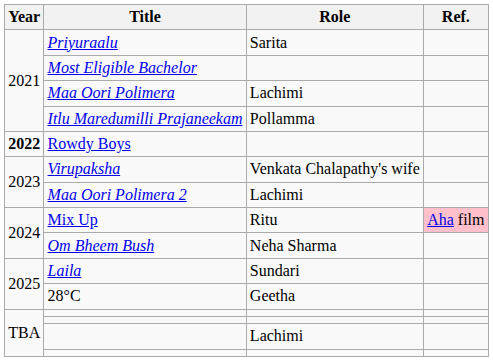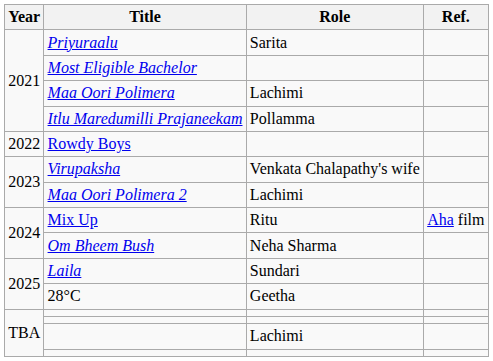(24, 144) bold -> (24, 144) normal
(456, 220) pink background -> (456, 220) no background
